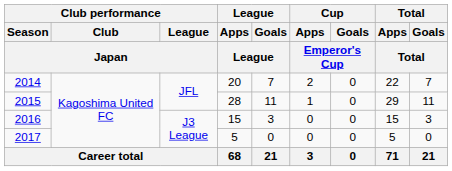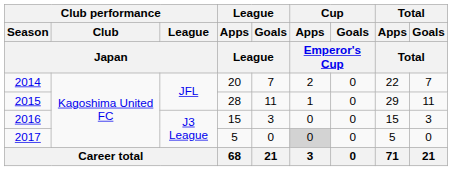(310, 138) no background -> (310, 138) lightgrey background
